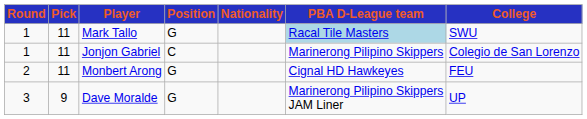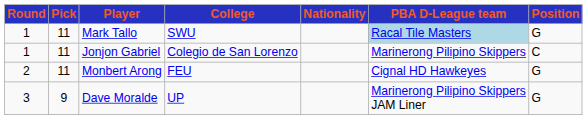columns swapped: (191, 14) <-> (514, 14)
